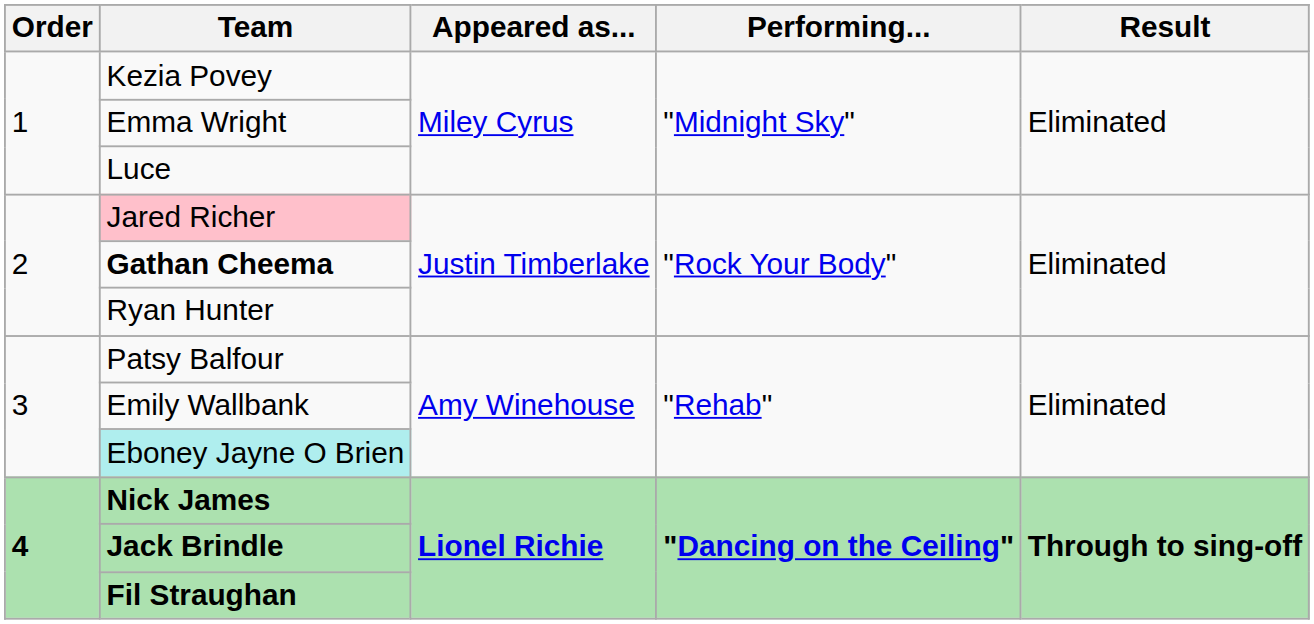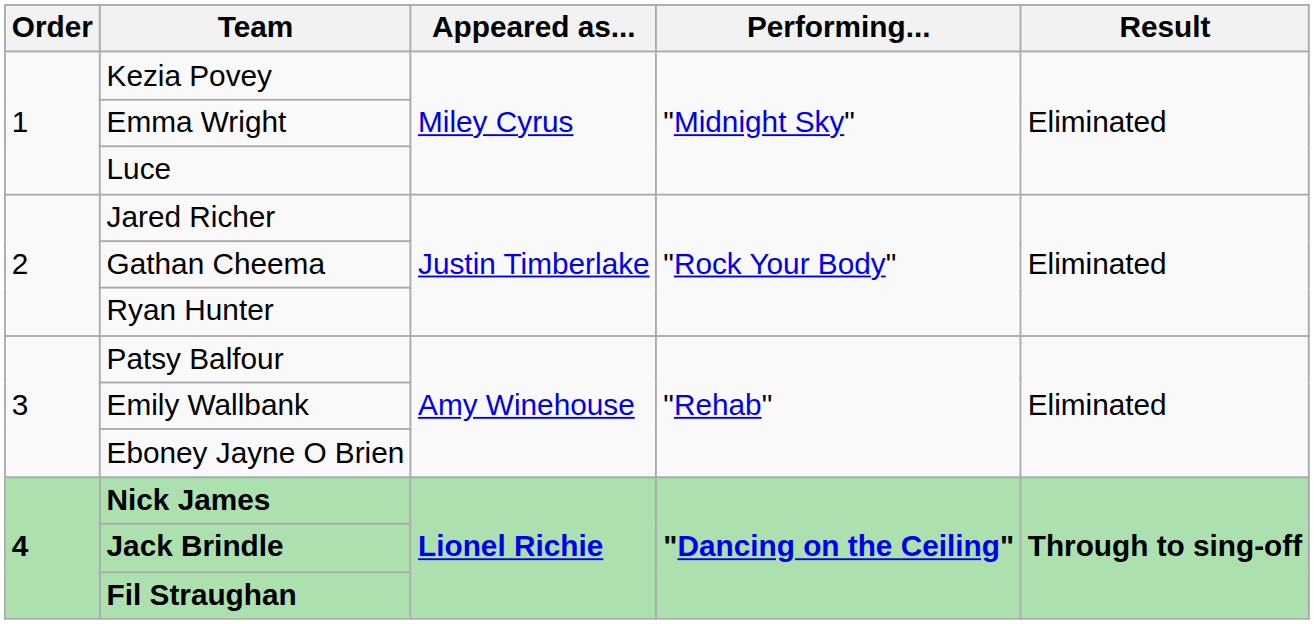(191, 216) pink background -> (191, 216) no background
(220, 264) bold -> (216, 264) normal
(255, 452) paleturquoise background -> (255, 452) no background
